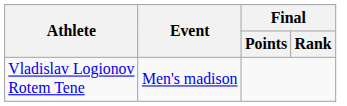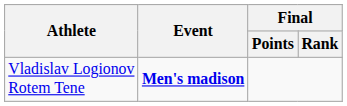(190, 79) normal -> (193, 79) bold
